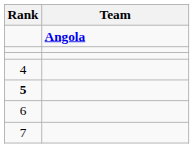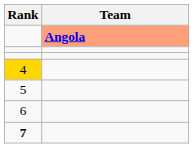(65, 36) no background -> (65, 36) lightsalmon background
(23, 69) no background -> (23, 69) gold background
(23, 90) bold -> (23, 90) normal
(23, 132) normal -> (23, 132) bold
